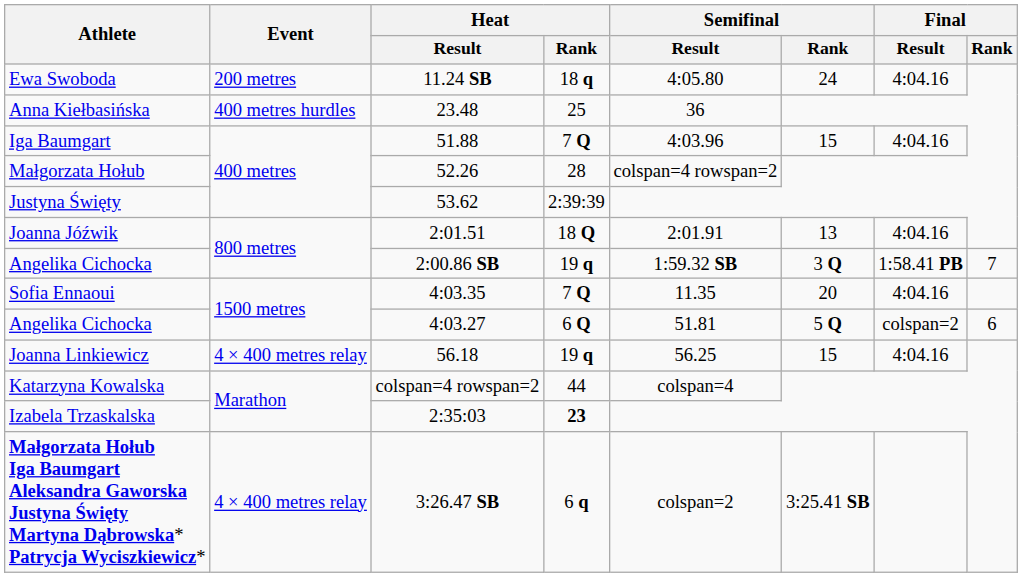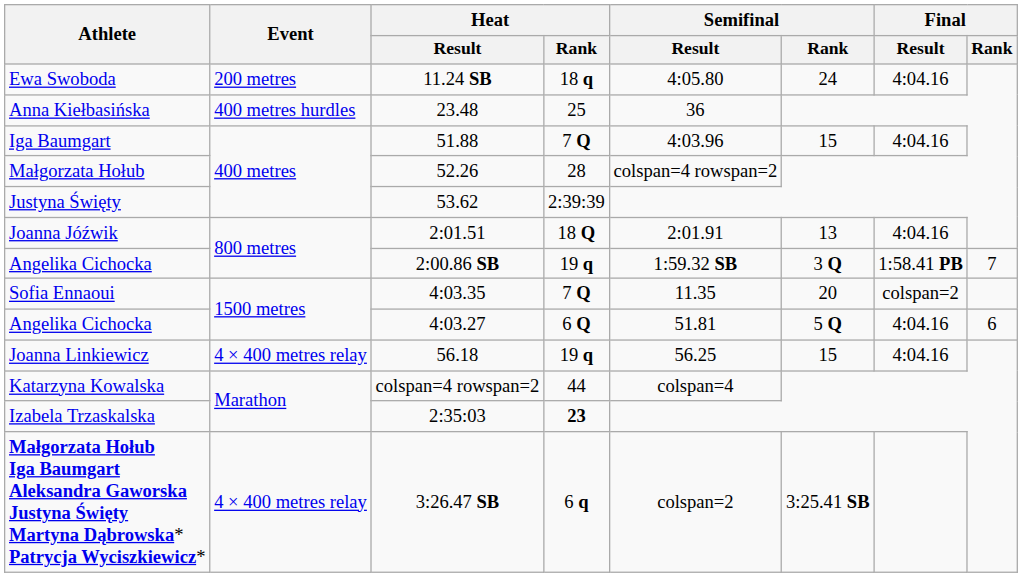(921, 294) 4:04.16 -> (921, 294) colspan=2
(921, 324) colspan=2 -> (921, 324) 4:04.16
